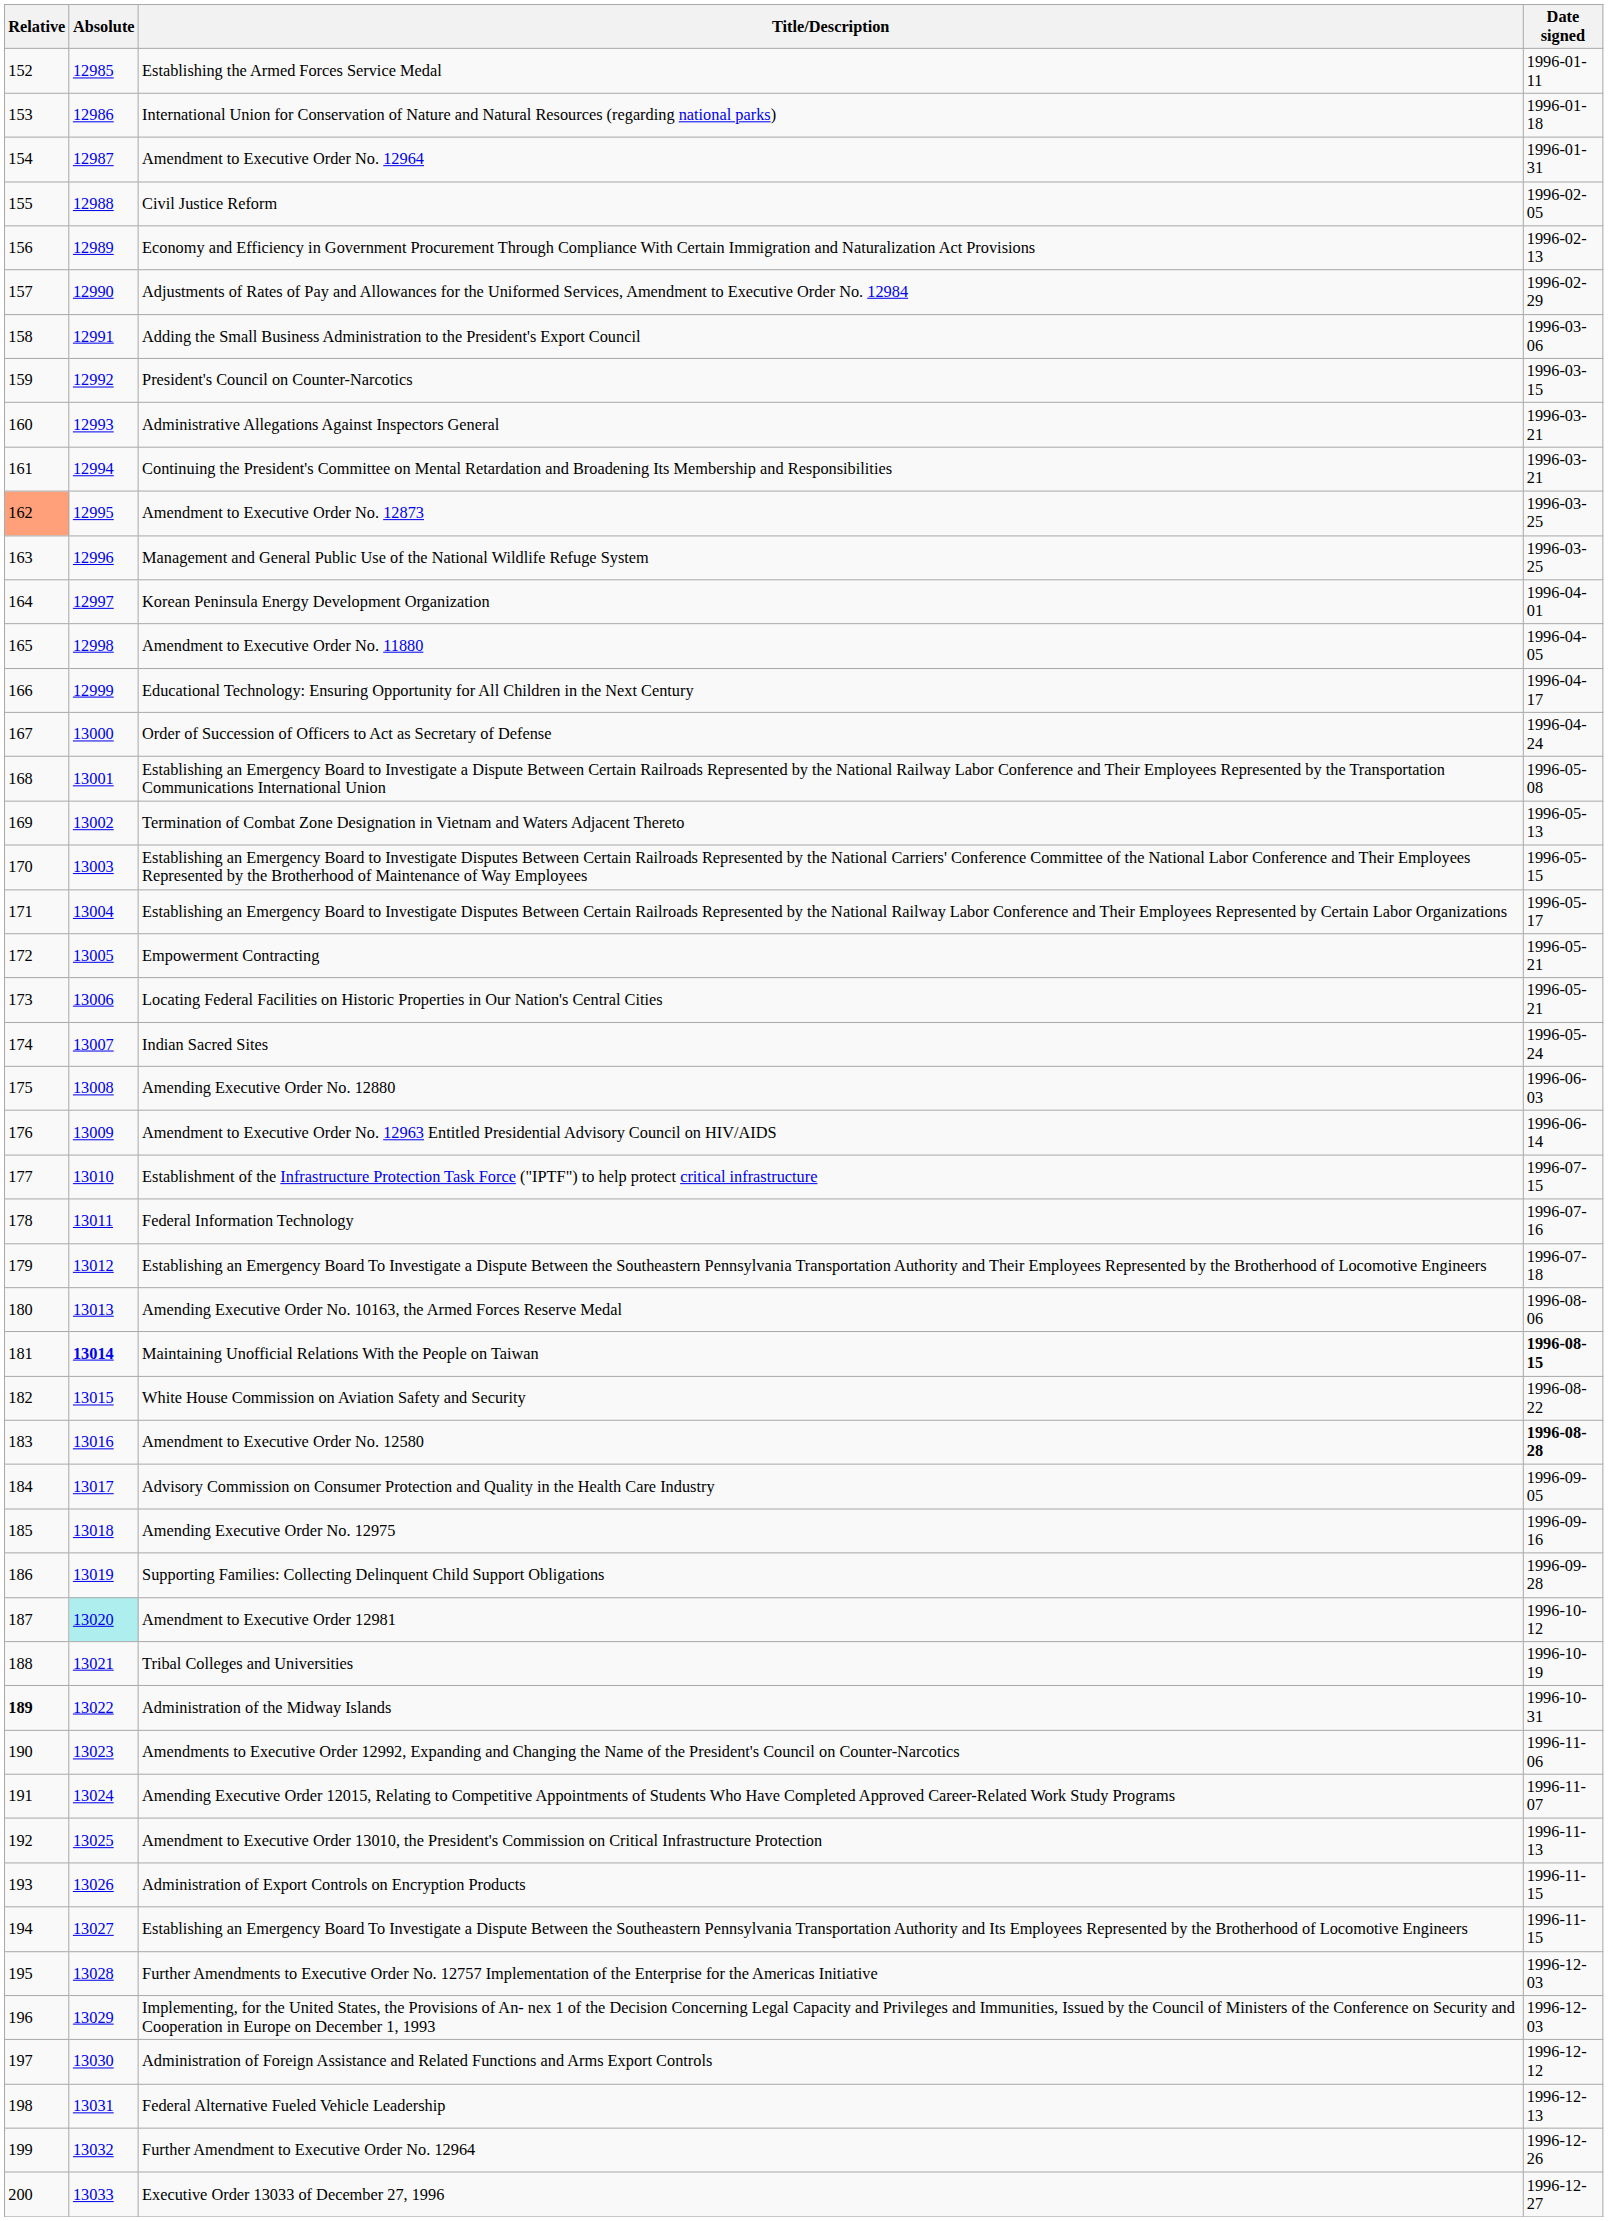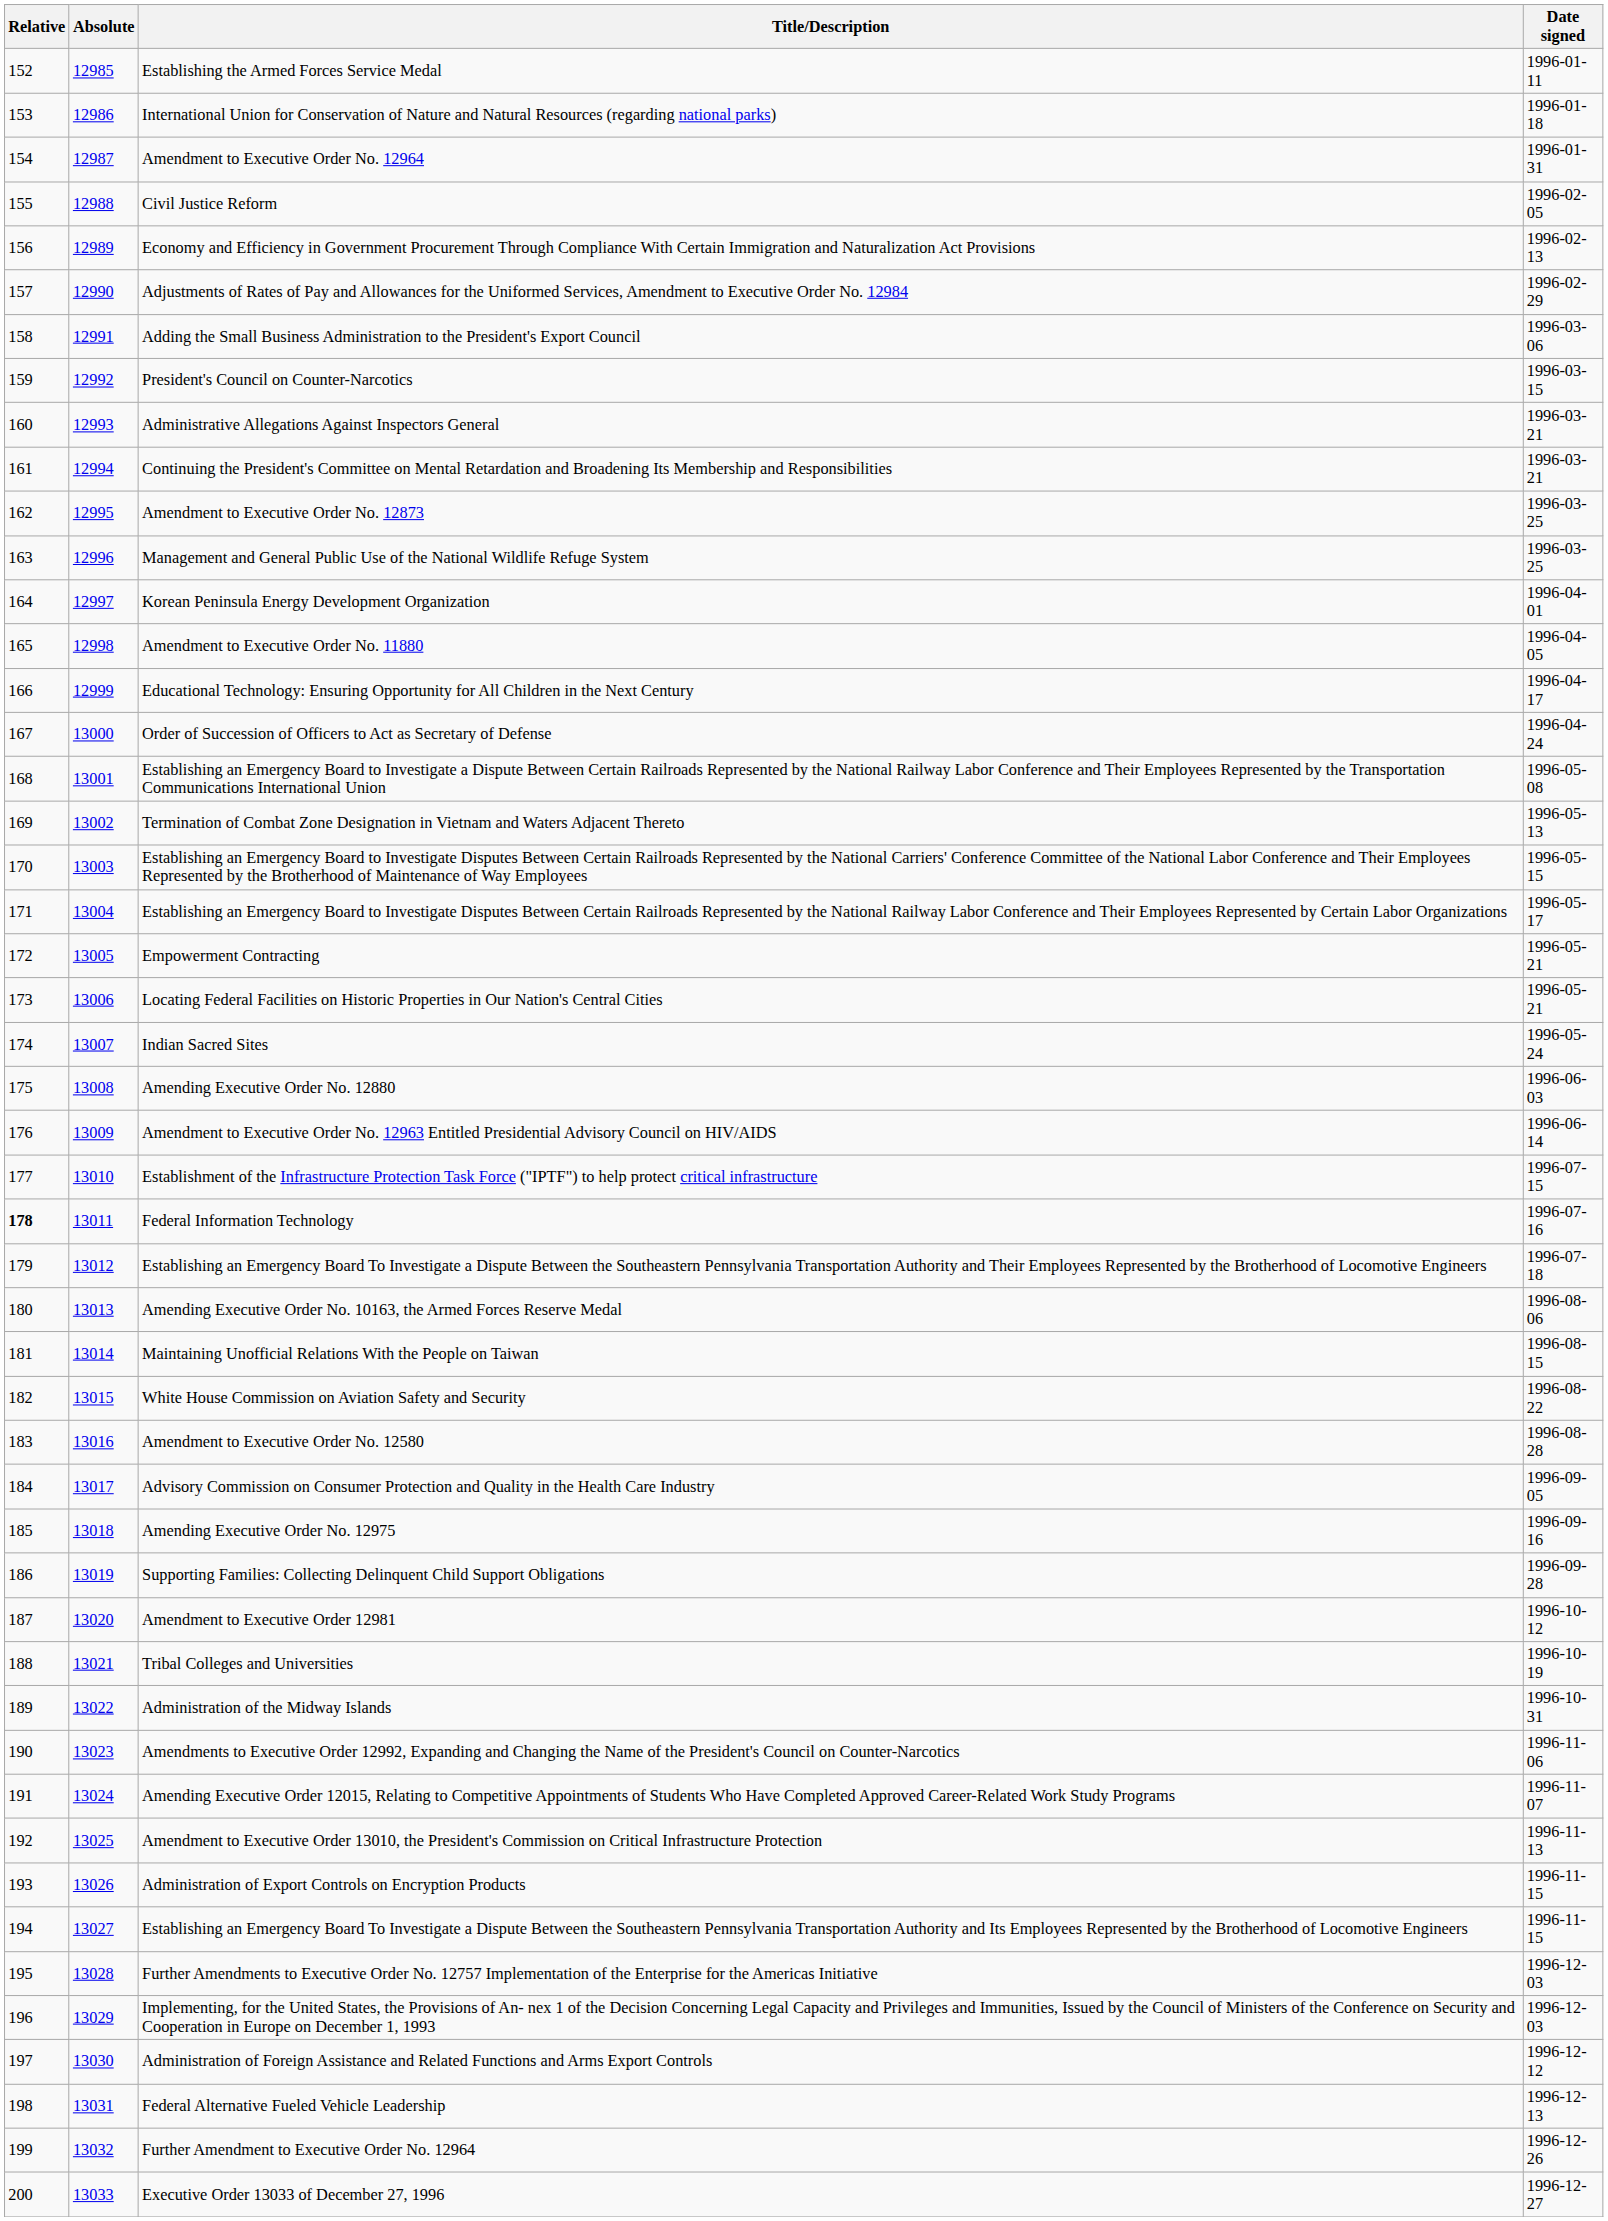(21, 513) lightsalmon background -> (21, 513) no background
(21, 1221) normal -> (21, 1221) bold
(93, 1353) bold -> (93, 1353) normal
(1557, 1353) bold -> (1557, 1353) normal
(1557, 1442) bold -> (1557, 1442) normal
(93, 1619) paleturquoise background -> (93, 1619) no background
(21, 1707) bold -> (21, 1707) normal
